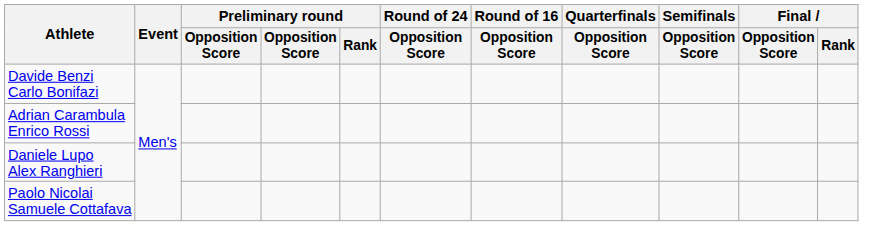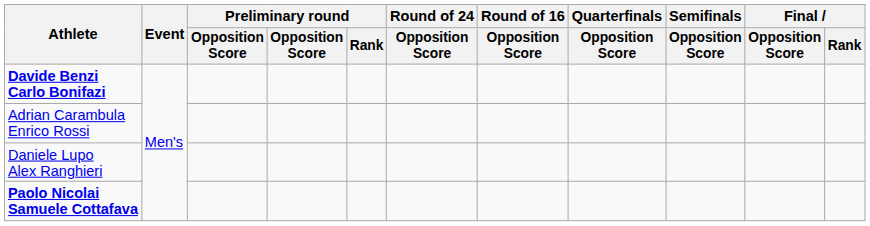(53, 84) normal -> (57, 84) bold
(70, 202) normal -> (73, 202) bold
